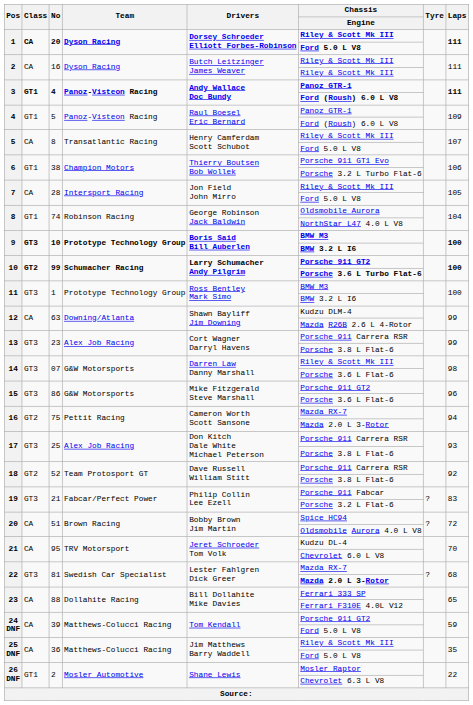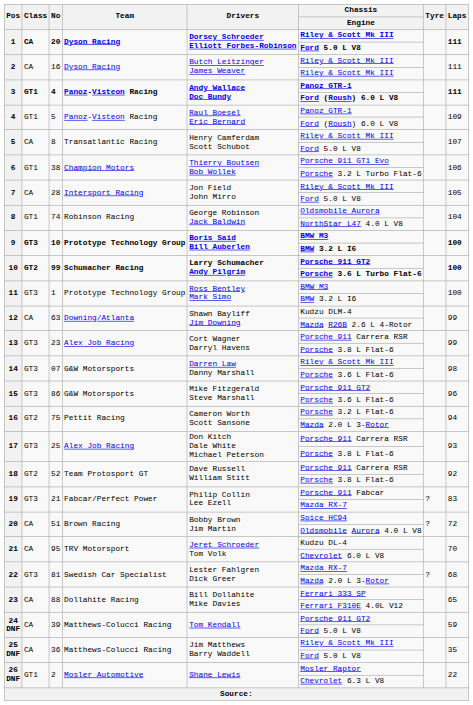(324, 413) Mazda RX-7 -> (347, 413) Porsche 3.2 L Flat-6
(347, 506) Porsche 3.2 L Flat-6 -> (324, 506) Mazda RX-7
(345, 581) bold -> (345, 581) normal
